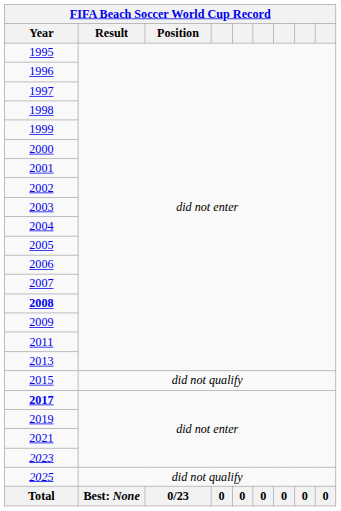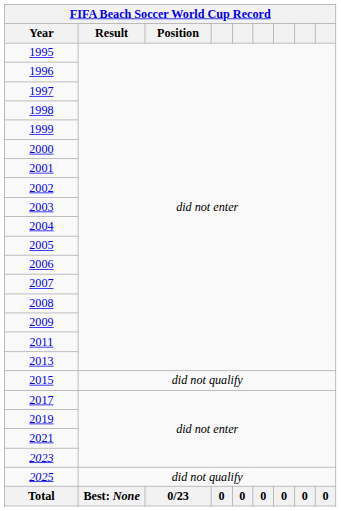(41, 303) bold -> (41, 303) normal
(41, 399) bold -> (41, 399) normal
